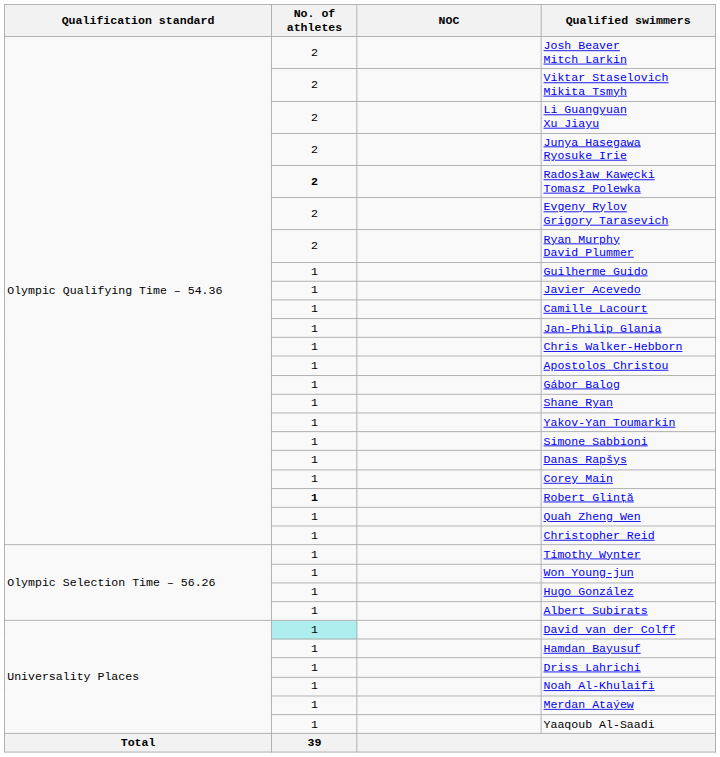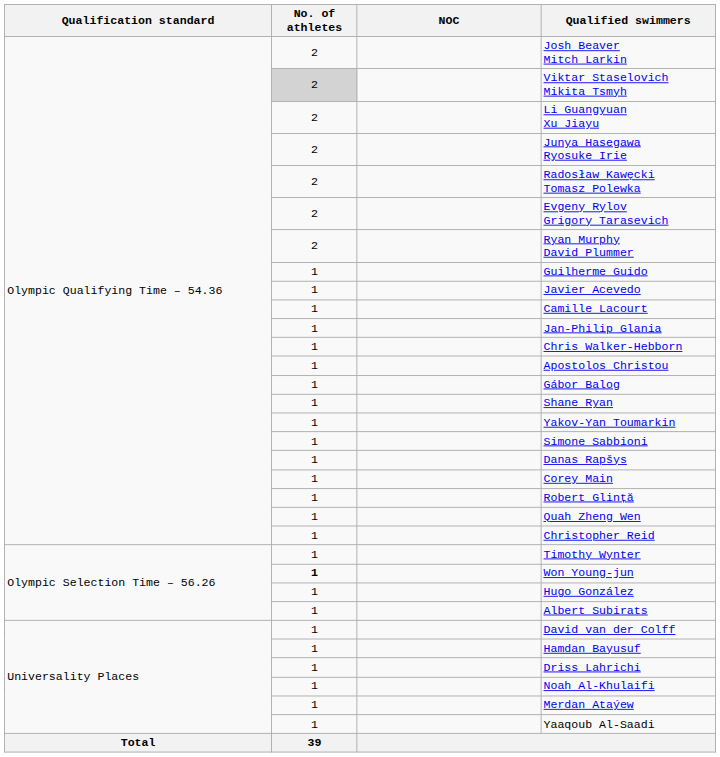(314, 85) no background -> (314, 85) lightgrey background
(314, 182) bold -> (314, 182) normal
(314, 498) bold -> (314, 498) normal
(314, 573) normal -> (314, 573) bold
(314, 630) paleturquoise background -> (314, 630) no background
